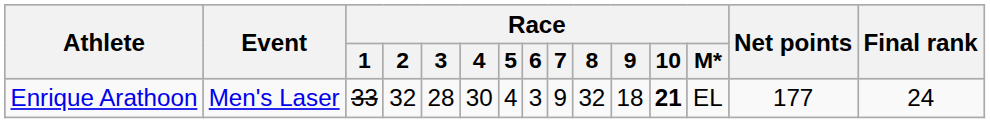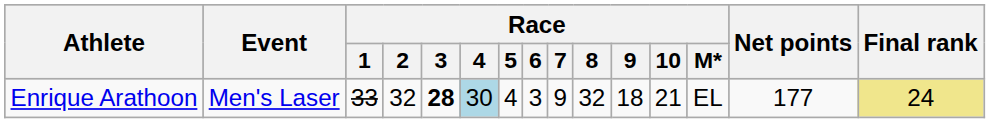(441, 99) normal -> (441, 99) bold
(479, 99) no background -> (479, 99) lightblue background
(668, 99) bold -> (668, 99) normal
(921, 99) no background -> (921, 99) khaki background
